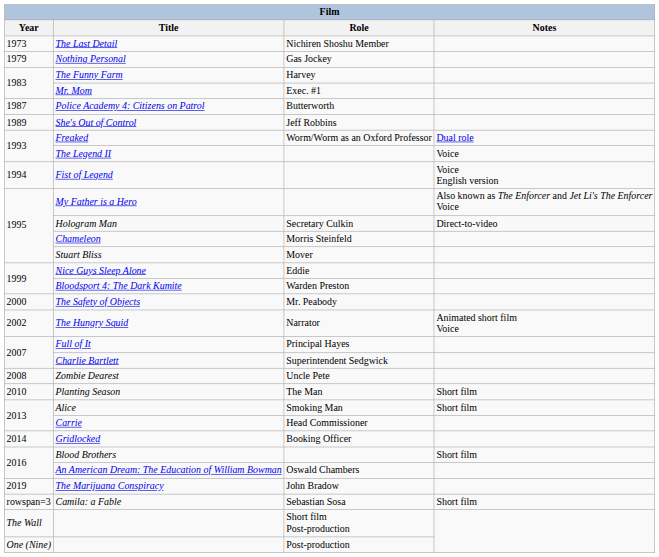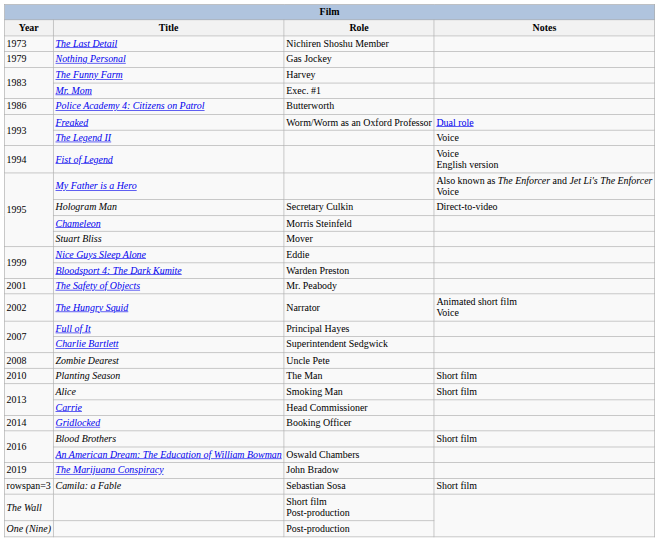(17, 106) 1987 -> (17, 106) 1986
- row: (96, 122)
(17, 302) 2000 -> (17, 286) 2001
